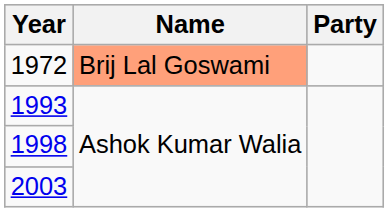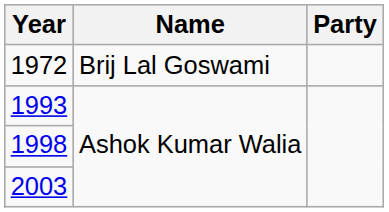(174, 65) lightsalmon background -> (174, 65) no background
